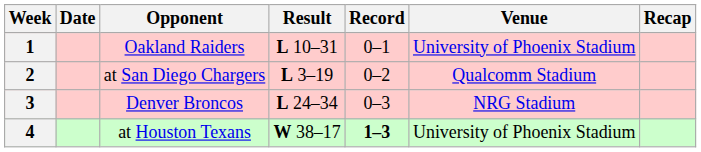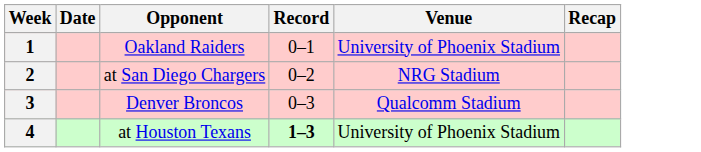- column: (307, 18)
(524, 75) Qualcomm Stadium -> (449, 75) NRG Stadium
(524, 103) NRG Stadium -> (449, 103) Qualcomm Stadium
